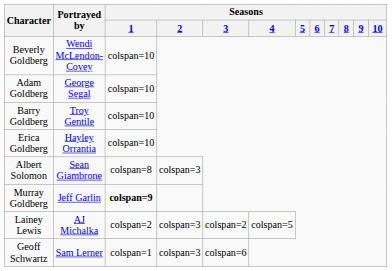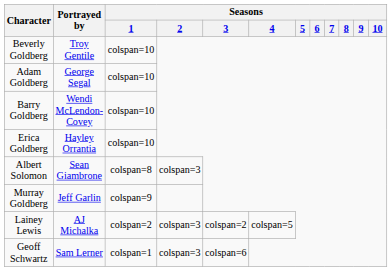(79, 55) Wendi McLendon-Covey -> (79, 50) Troy Gentile
(79, 116) Troy Gentile -> (79, 110) Wendi McLendon-Covey
(131, 198) bold -> (131, 198) normal
